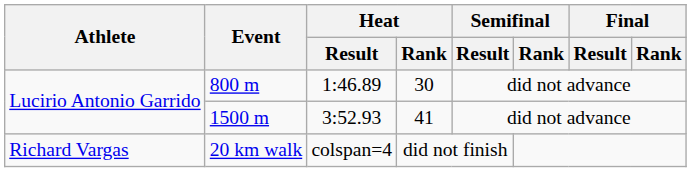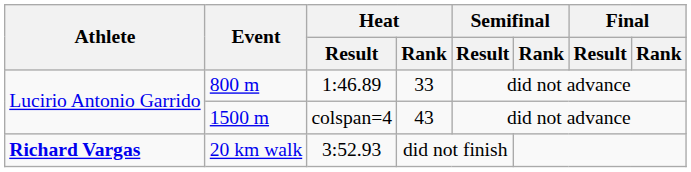(424, 85) 30 -> (424, 85) 33
(352, 117) 3:52.93 -> (352, 117) colspan=4
(424, 117) 41 -> (424, 117) 43
(69, 150) normal -> (75, 150) bold
(352, 150) colspan=4 -> (352, 150) 3:52.93
